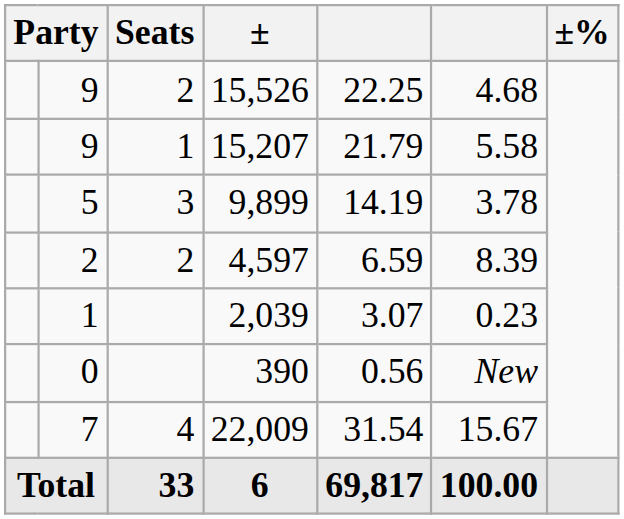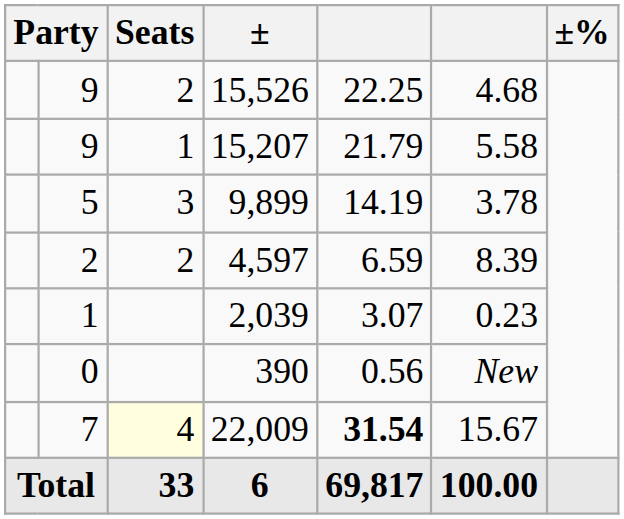(185, 428) no background -> (185, 428) lightyellow background
(383, 428) normal -> (383, 428) bold
